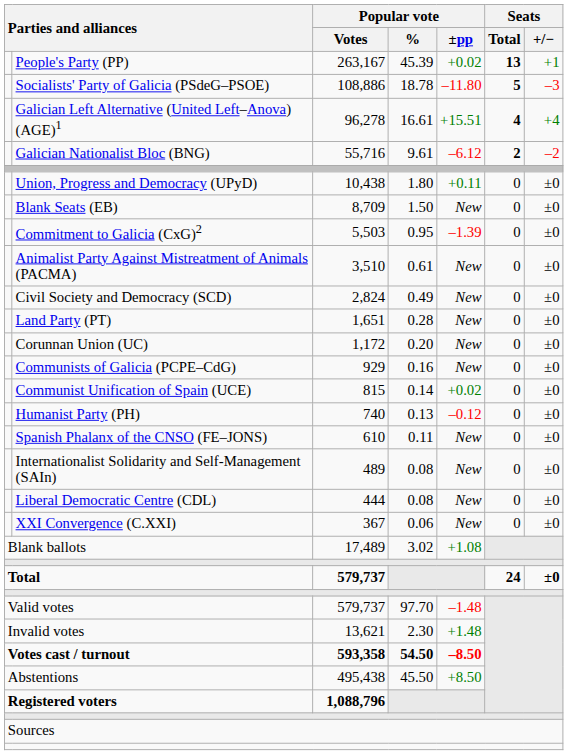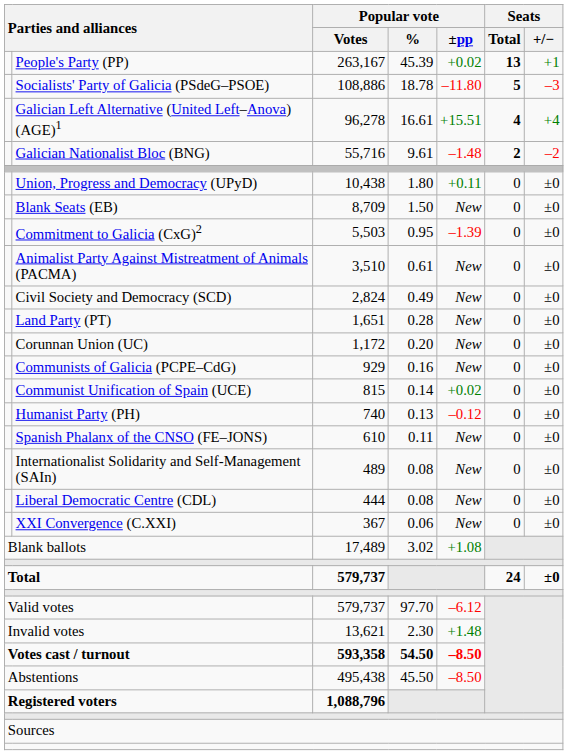(465, 153) –6.12 -> (465, 153) –1.48
(465, 607) –1.48 -> (465, 607) –6.12
(465, 677) +8.50 -> (465, 677) –8.50
